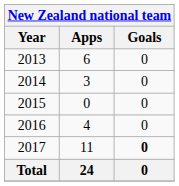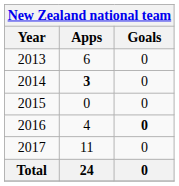(87, 81) normal -> (87, 81) bold
(144, 125) normal -> (144, 125) bold
(144, 147) bold -> (144, 147) normal
